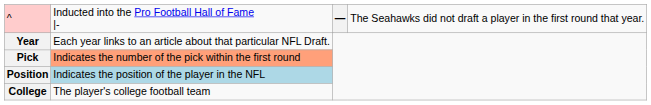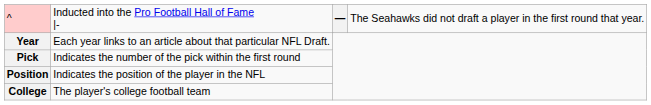(177, 58) lightsalmon background -> (177, 58) no background
(159, 74) lightblue background -> (159, 74) no background
